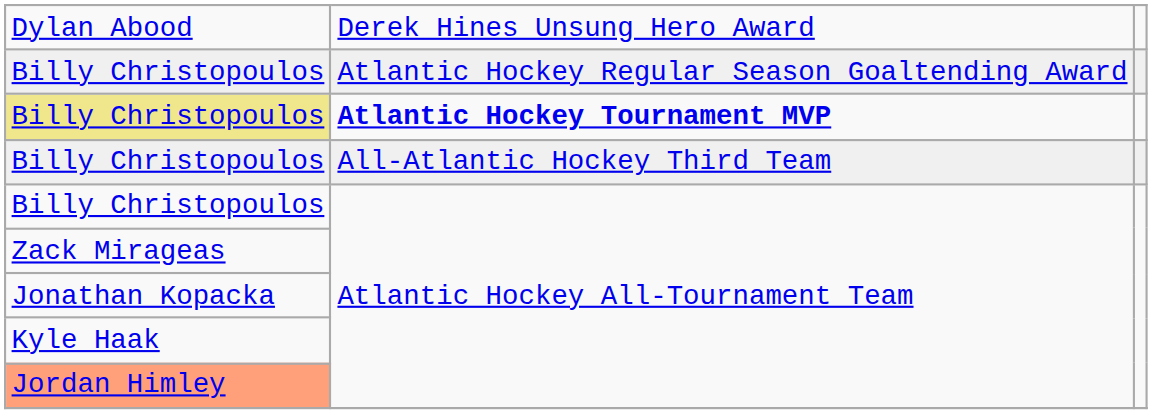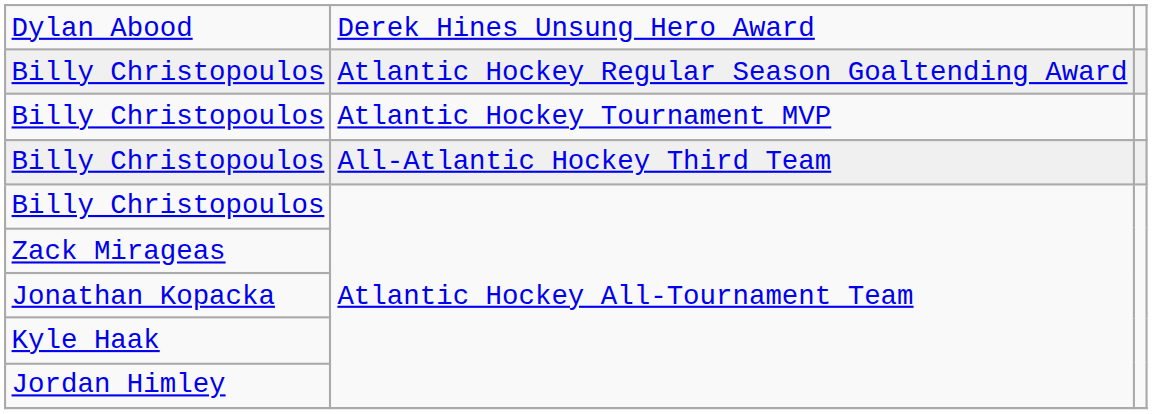(168, 117) khaki background -> (168, 117) no background
(584, 117) bold -> (584, 117) normal
(119, 385) lightsalmon background -> (119, 385) no background
